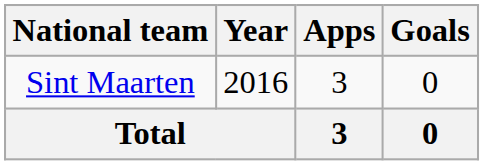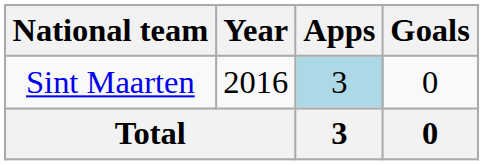(339, 81) no background -> (339, 81) lightblue background
